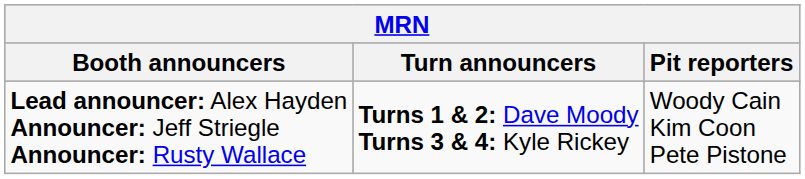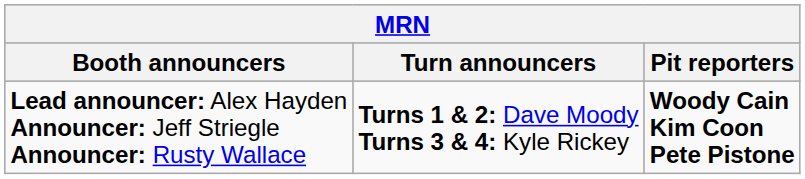(718, 128) normal -> (722, 128) bold
